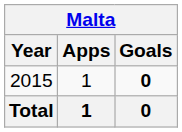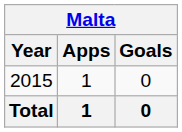(146, 80) bold -> (146, 80) normal
